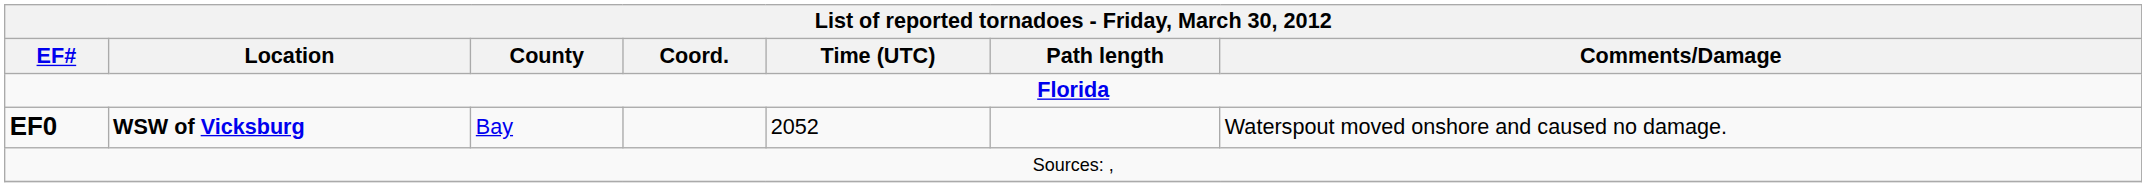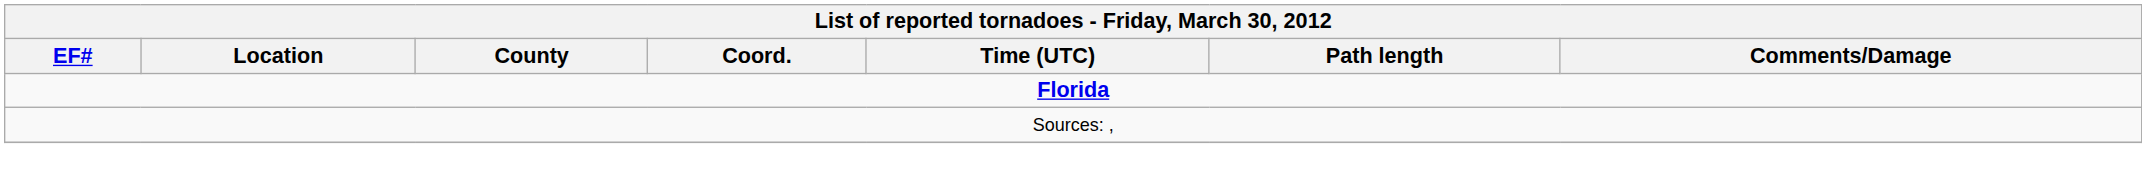- row: (33, 127)
